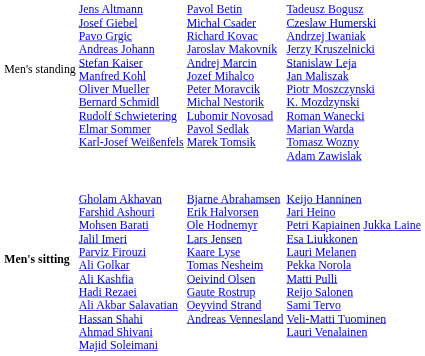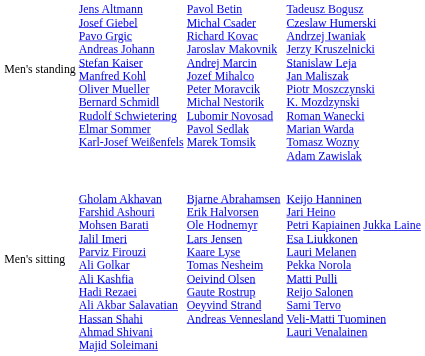(37, 259) bold -> (35, 259) normal
